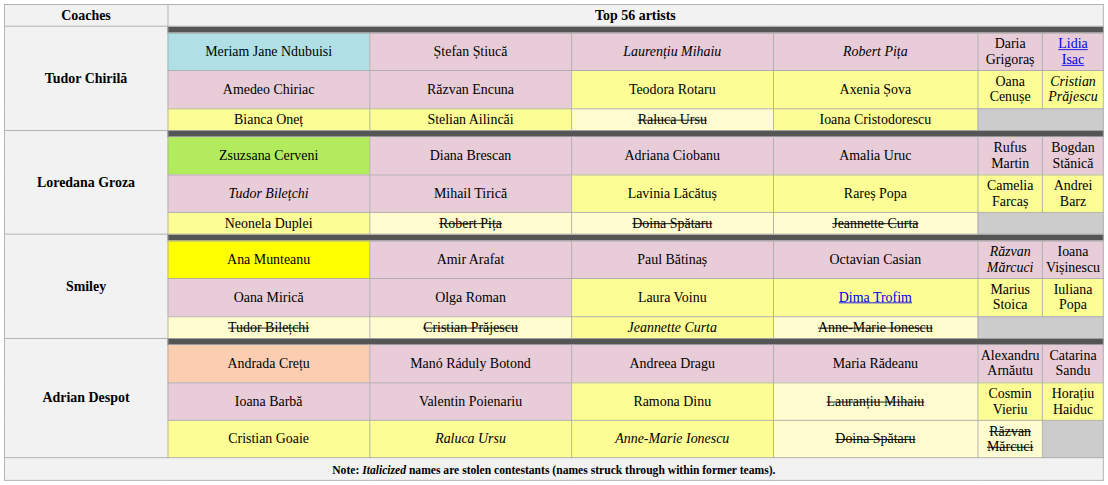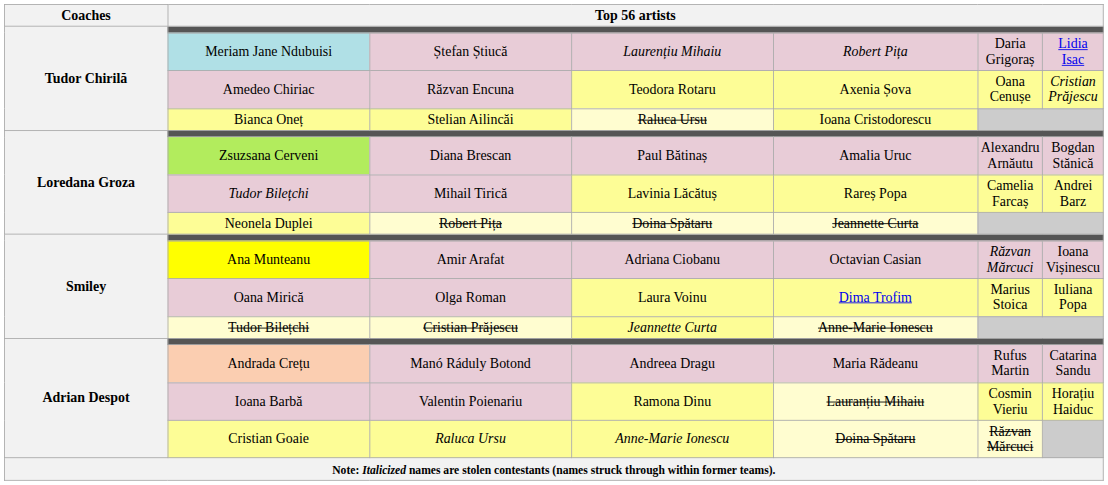(672, 155) Adriana Ciobanu -> (672, 155) Paul Bătinaș
(1010, 155) Rufus Martin -> (1010, 155) Alexandru Arnăutu
(672, 259) Paul Bătinaș -> (672, 259) Adriana Ciobanu
(1010, 363) Alexandru Arnăutu -> (1010, 363) Rufus Martin
